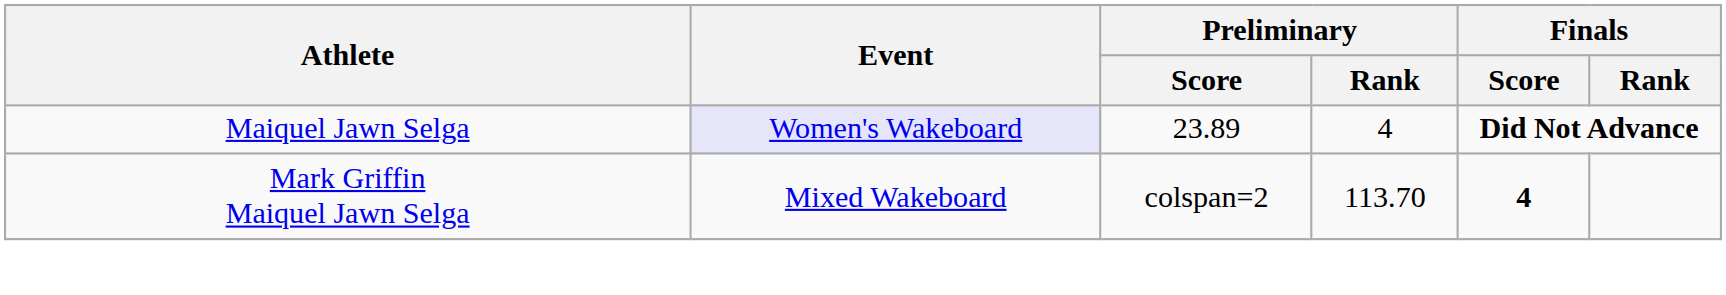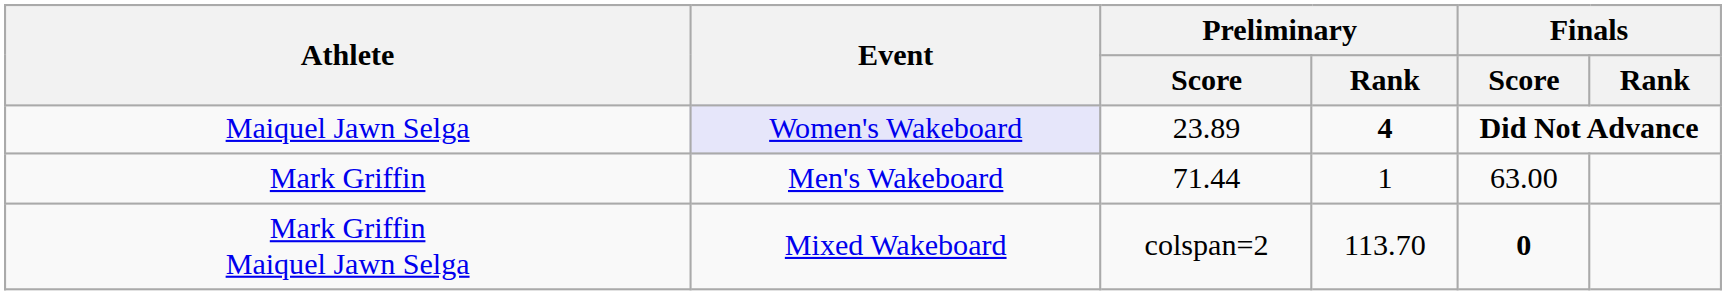(1385, 128) normal -> (1385, 128) bold
+ row: (348, 178)
(1524, 196) 4 -> (1524, 246) 0
